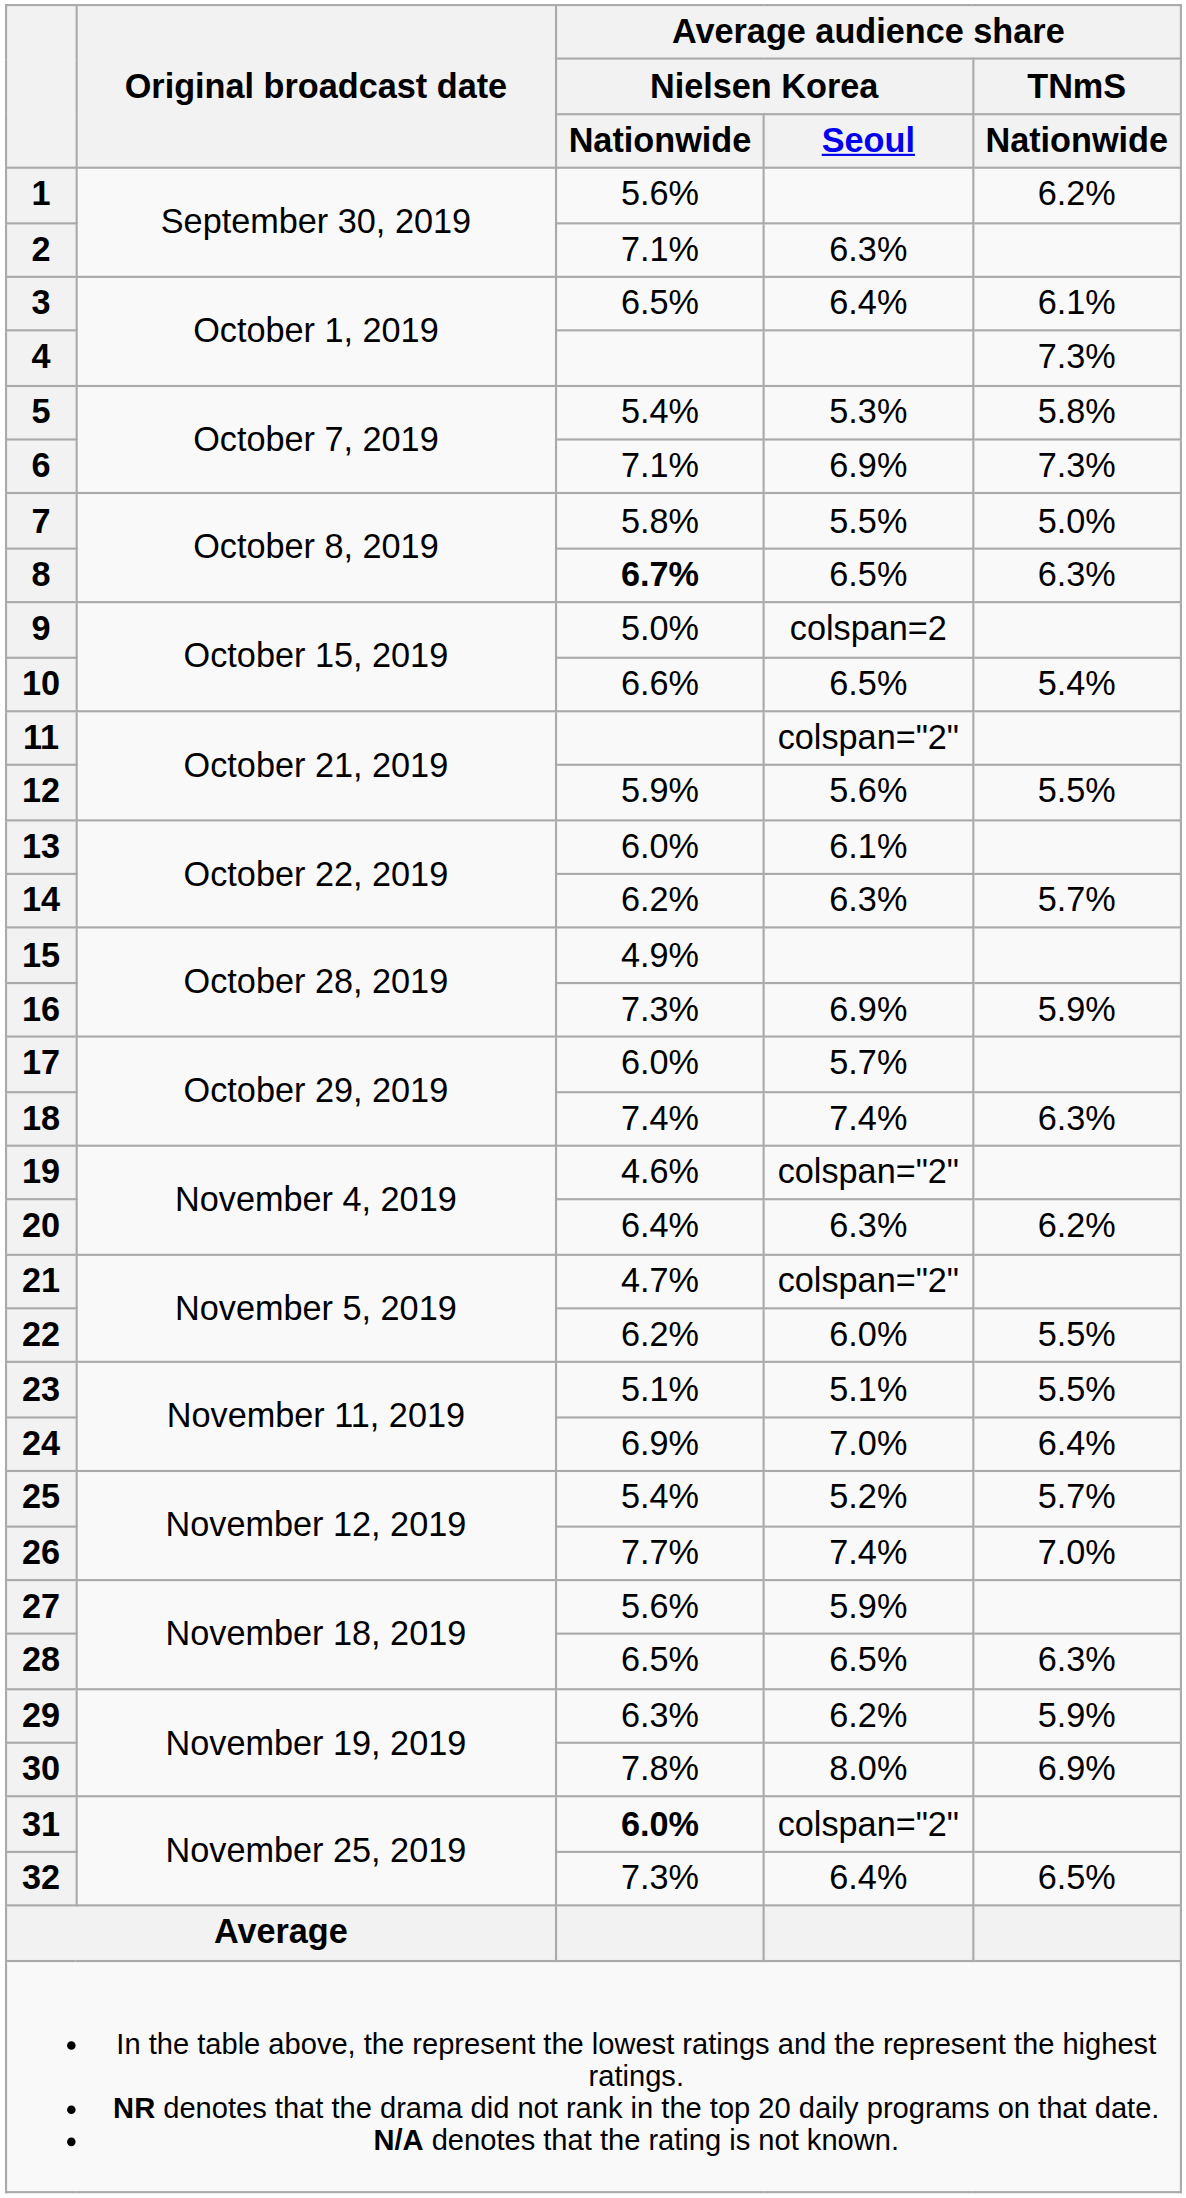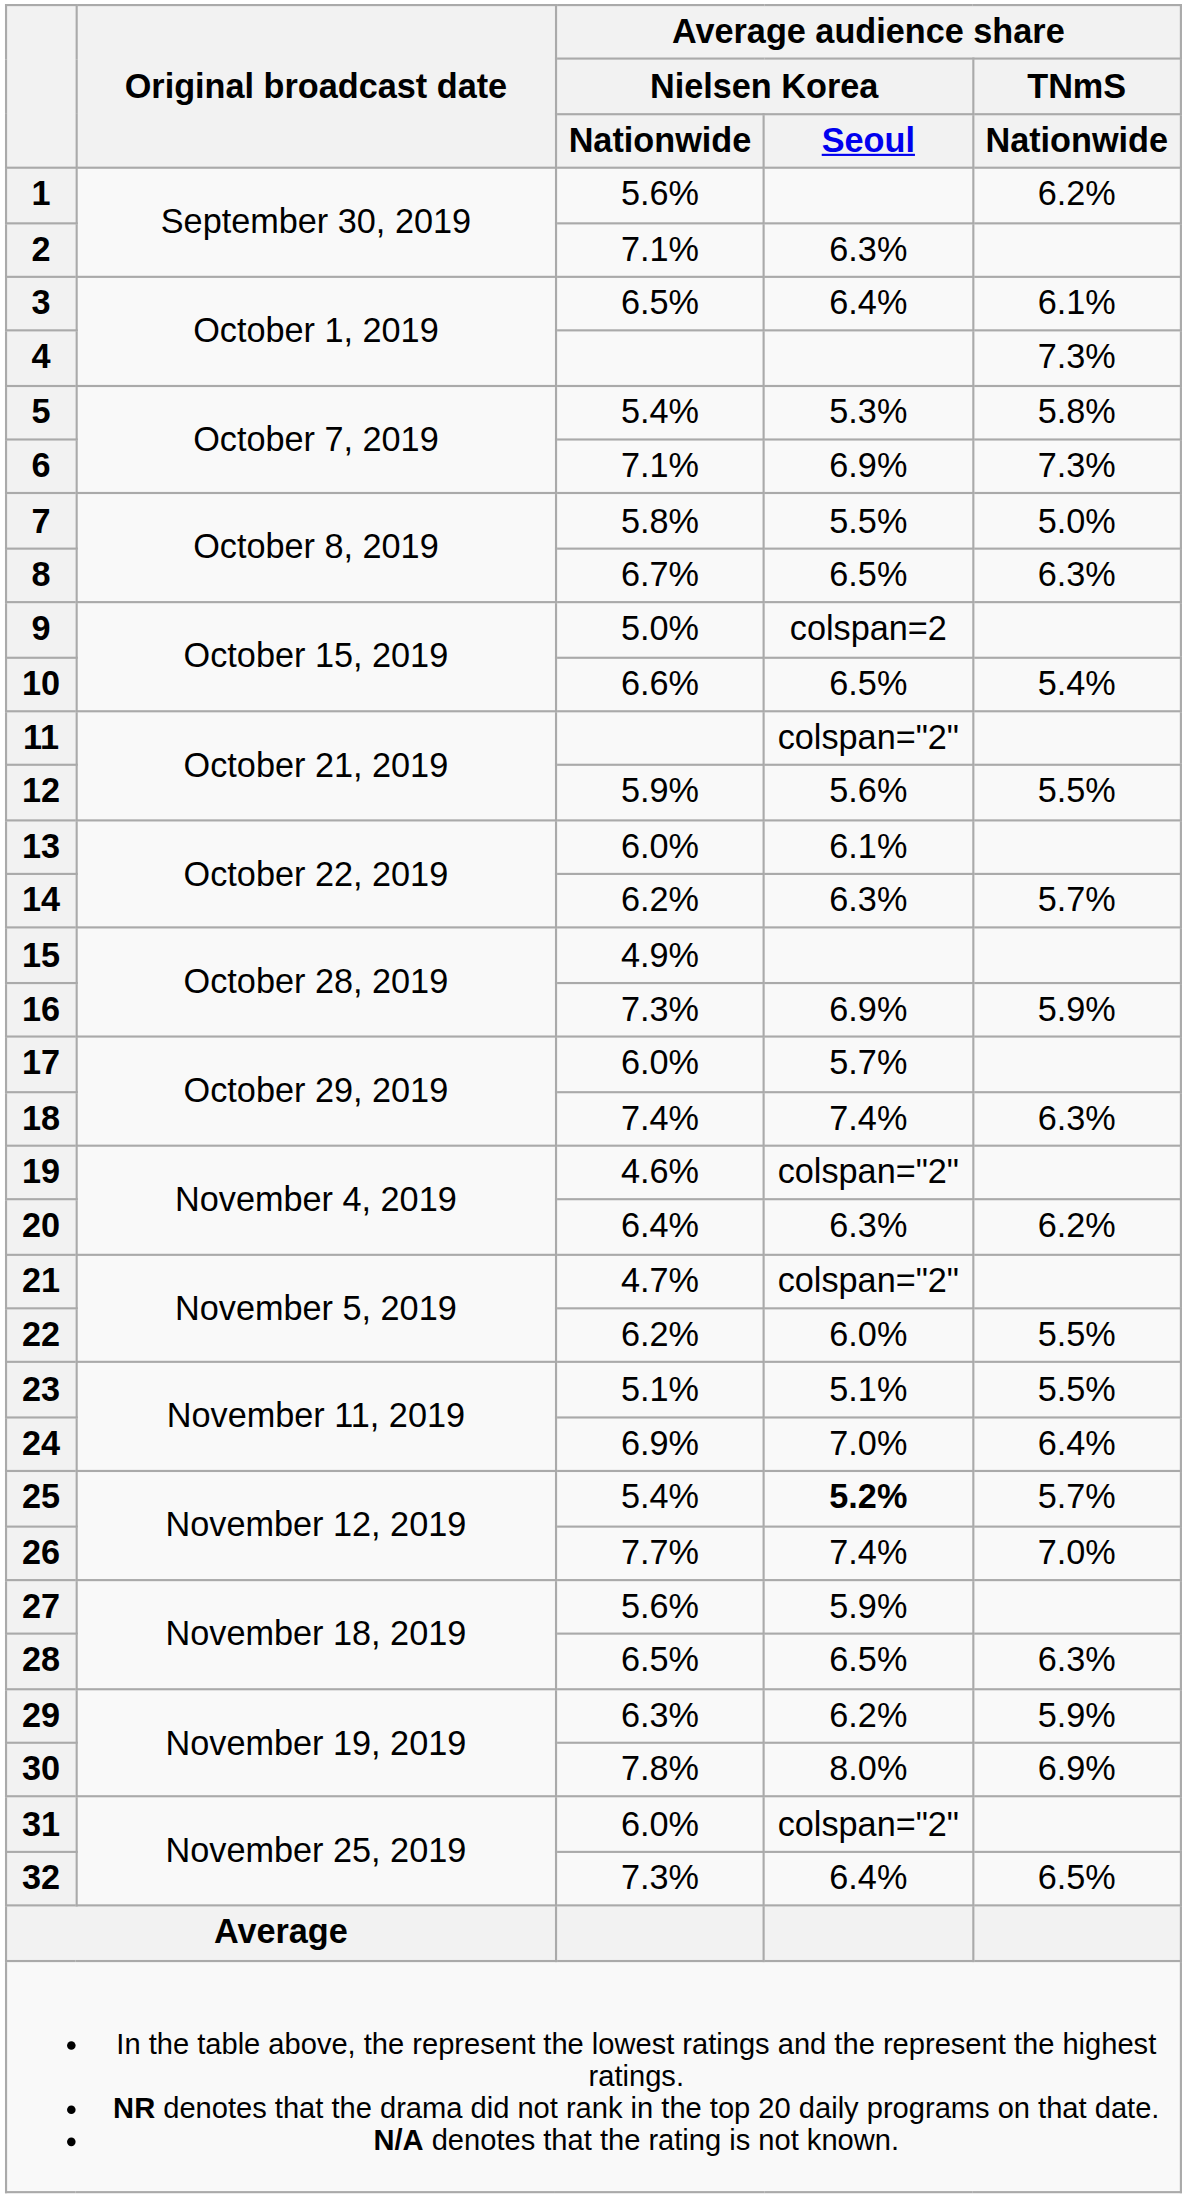(660, 574) bold -> (660, 574) normal
(868, 1497) normal -> (868, 1497) bold
(660, 1823) bold -> (660, 1823) normal
